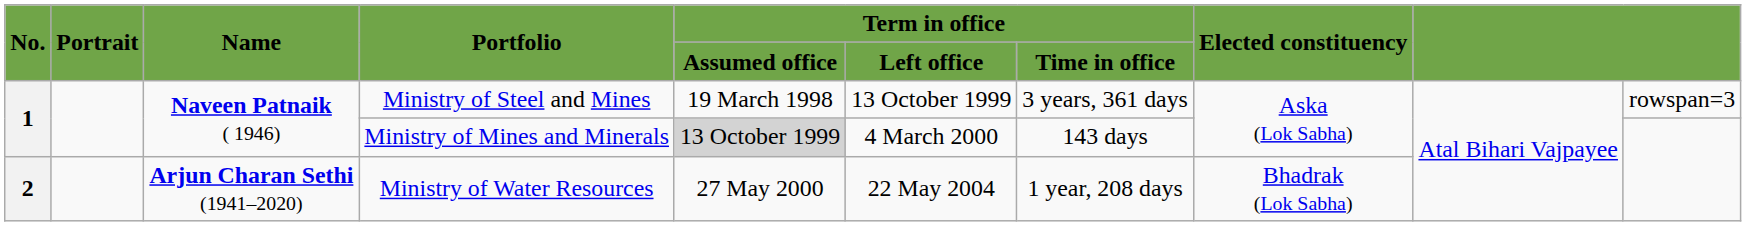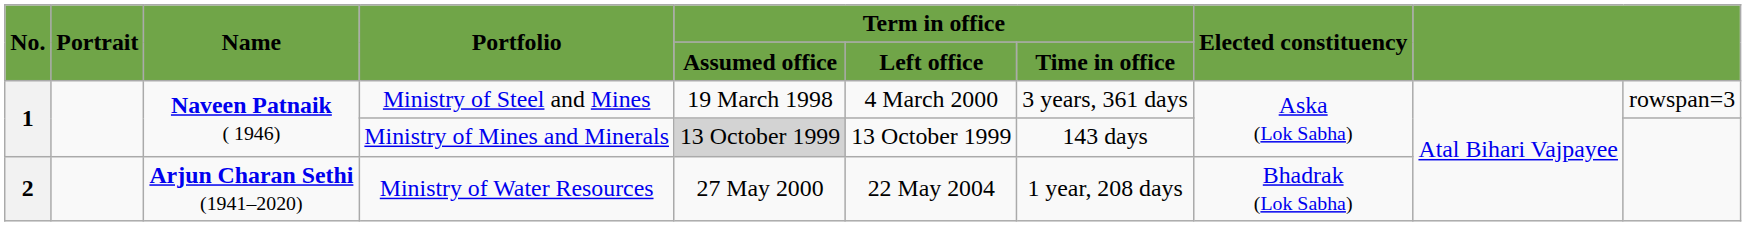(931, 99) 13 October 1999 -> (931, 99) 4 March 2000
(931, 136) 4 March 2000 -> (931, 136) 13 October 1999
